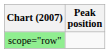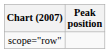(35, 40) lightgreen background -> (35, 40) no background
